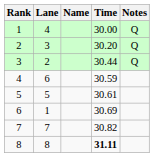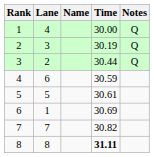(106, 45) 30.20 -> (106, 45) 30.19
